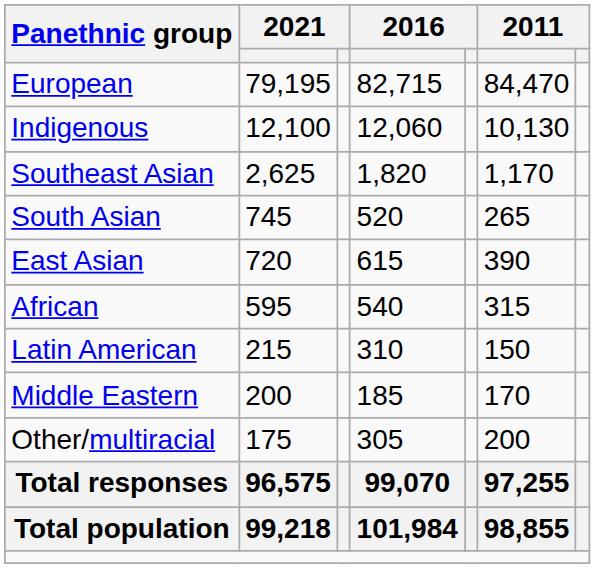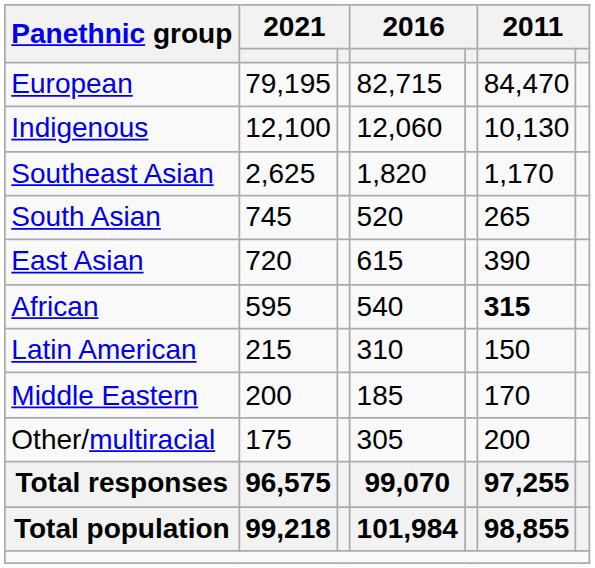(507, 306) normal -> (507, 306) bold
